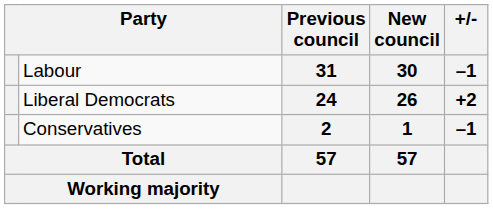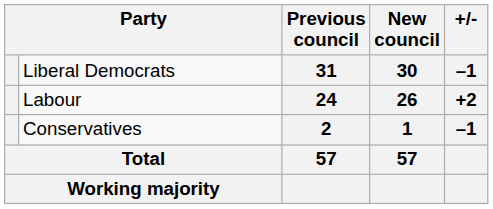(52, 70) Labour -> (99, 70) Liberal Democrats
(99, 99) Liberal Democrats -> (52, 99) Labour
